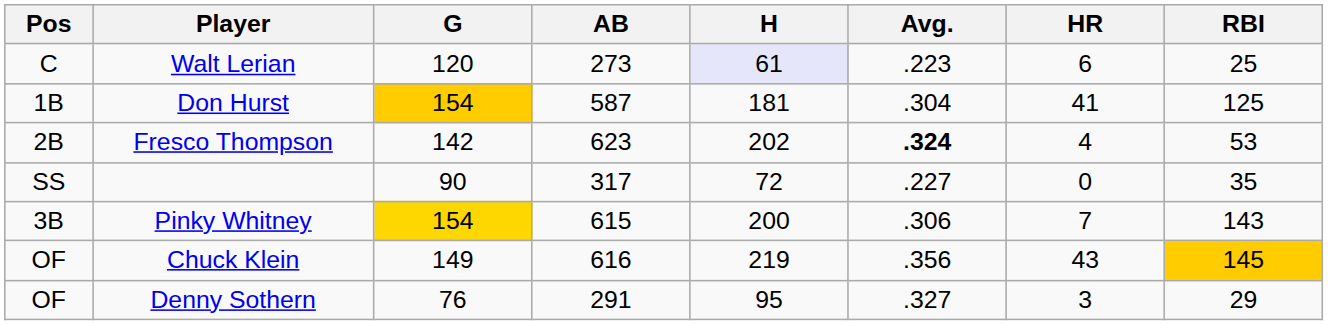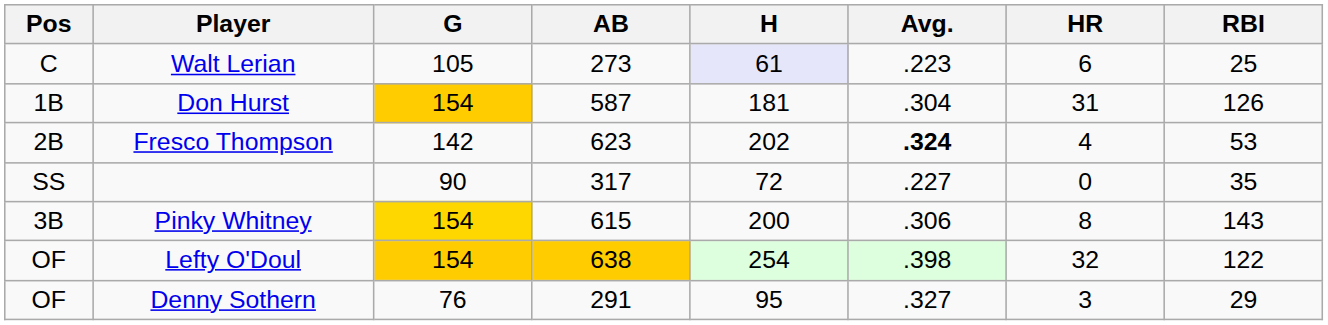(453, 63) 120 -> (453, 63) 105
(1085, 102) 41 -> (1085, 102) 31
(1243, 102) 125 -> (1243, 102) 126
(1085, 220) 7 -> (1085, 220) 8
- row: (233, 260)
+ row: (233, 260)
